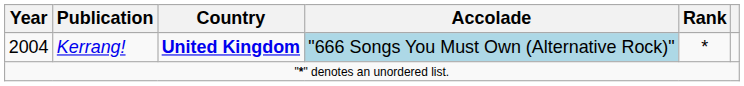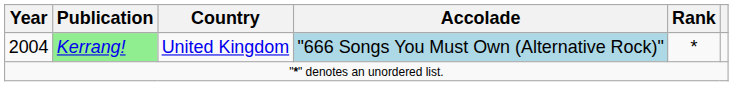(91, 47) no background -> (91, 47) lightgreen background
(231, 47) bold -> (225, 47) normal
